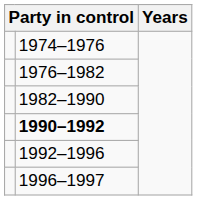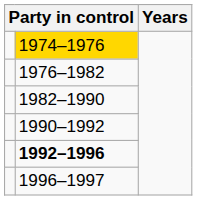(62, 45) no background -> (62, 45) gold background
(62, 126) bold -> (62, 126) normal
(62, 153) normal -> (62, 153) bold
